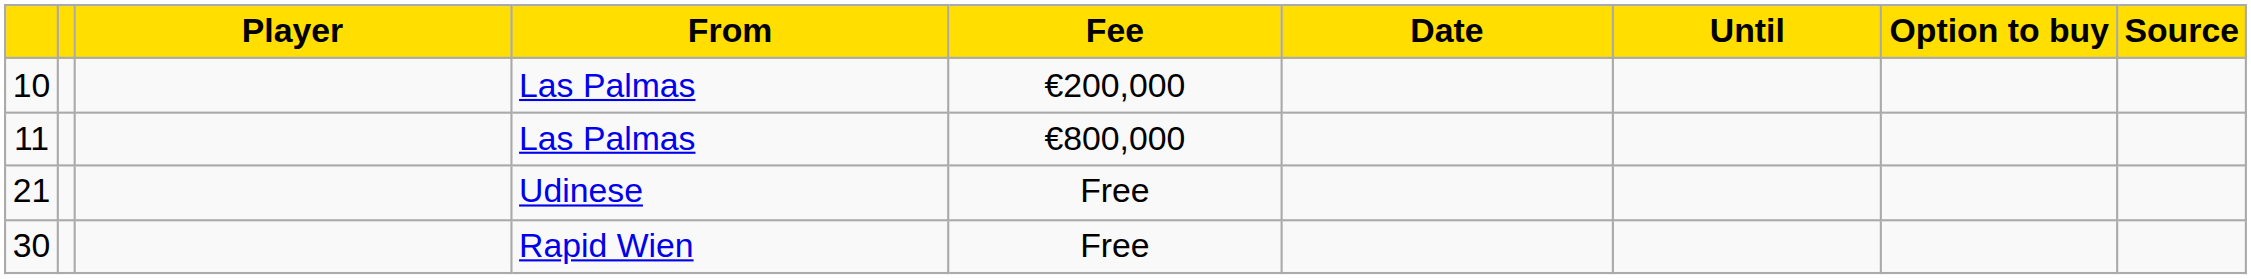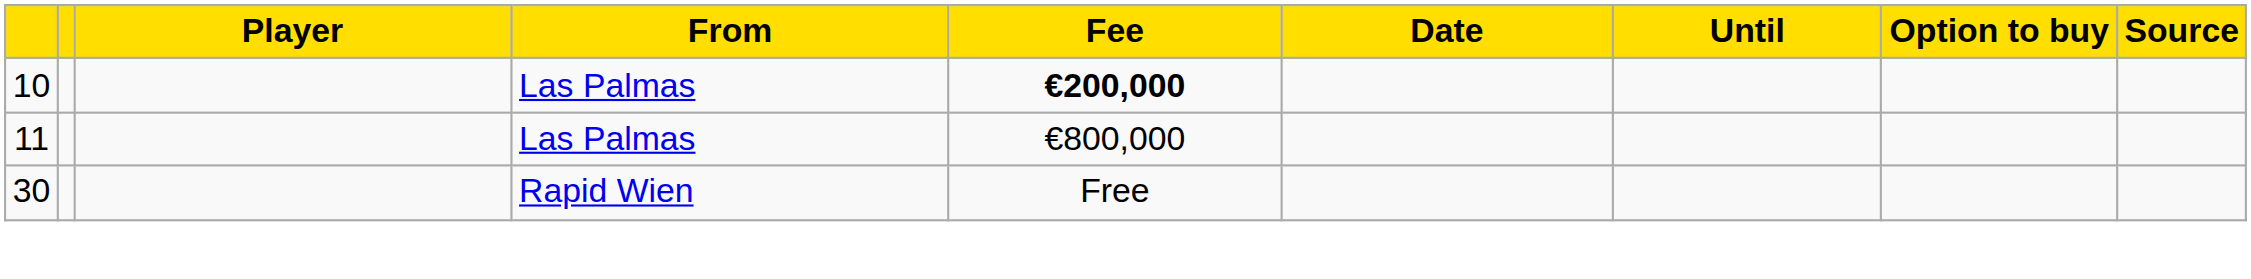(1115, 84) normal -> (1115, 84) bold
- row: (32, 191)
